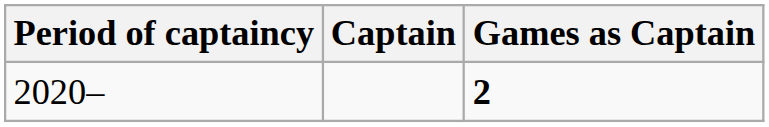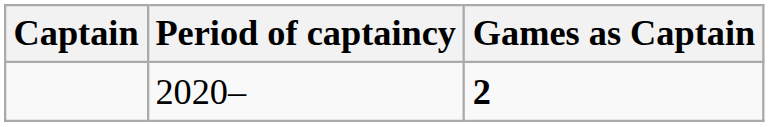columns swapped: (393, 33) <-> (164, 33)
